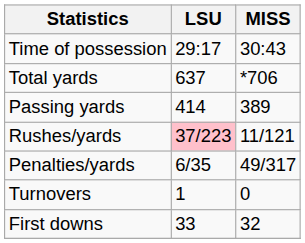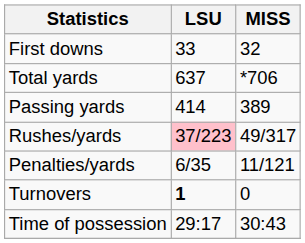rows swapped: (56, 223) <-> (88, 48)
(267, 136) 11/121 -> (268, 136) 49/317
(268, 165) 49/317 -> (267, 165) 11/121
(180, 194) normal -> (180, 194) bold
